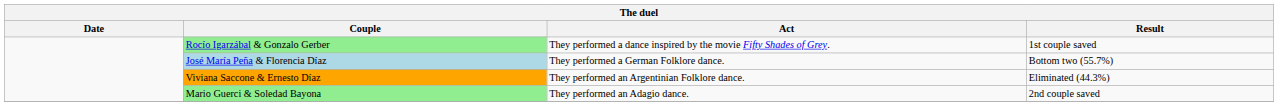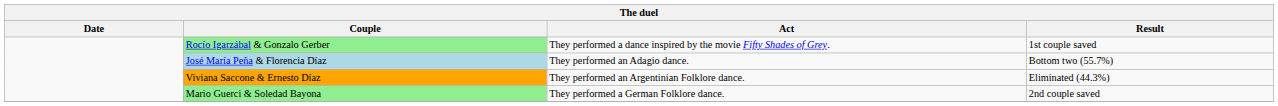(637, 61) They performed a German Folklore dance. -> (619, 61) They performed an Adagio dance.
(619, 93) They performed an Adagio dance. -> (637, 93) They performed a German Folklore dance.
